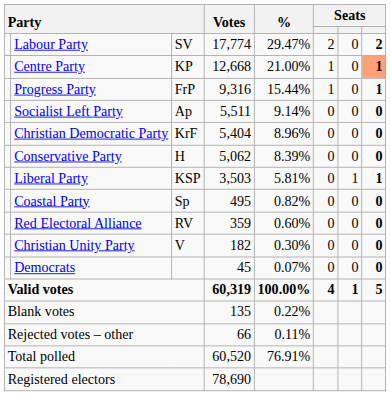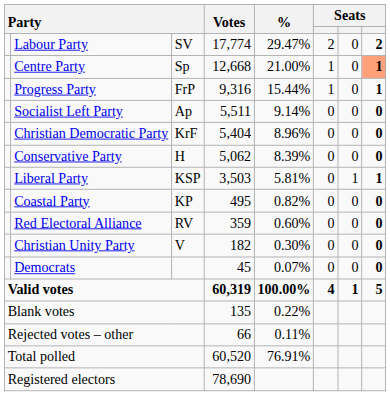(184, 66) KP -> (182, 66) Sp
(182, 200) Sp -> (184, 200) KP
